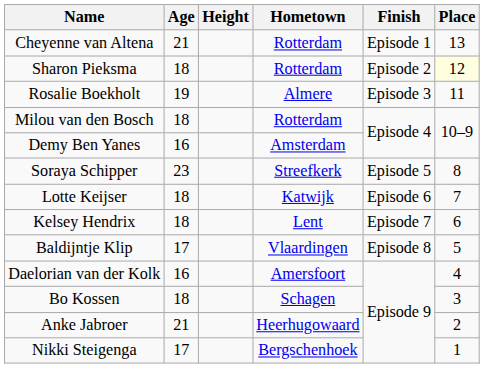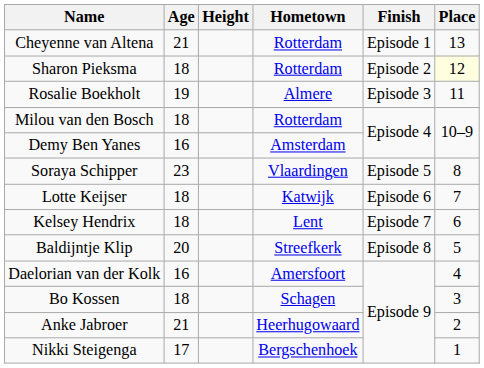(308, 171) Streefkerk -> (308, 171) Vlaardingen
(181, 247) 17 -> (181, 247) 20
(308, 247) Vlaardingen -> (308, 247) Streefkerk
